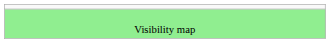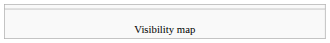(165, 30) lightgreen background -> (165, 30) no background
